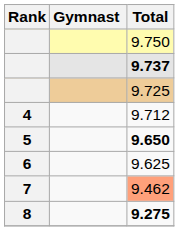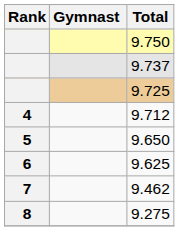(150, 66) bold -> (150, 66) normal
(150, 140) bold -> (150, 140) normal
(150, 189) lightsalmon background -> (150, 189) no background
(150, 213) bold -> (150, 213) normal
